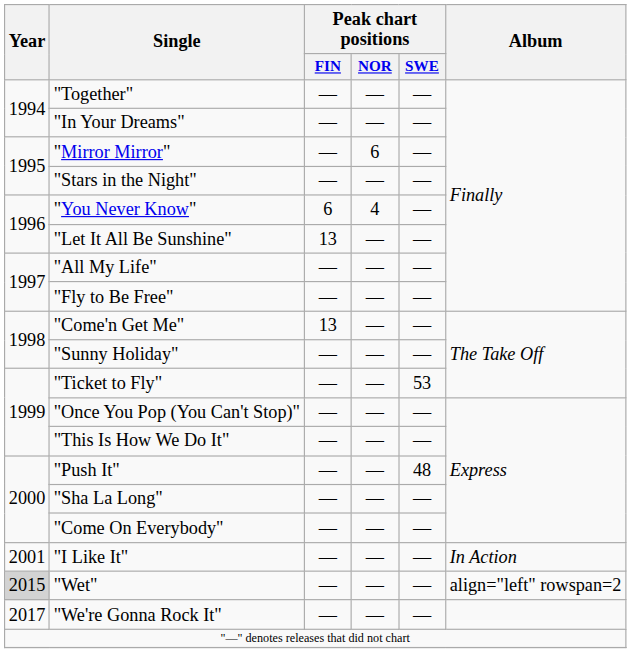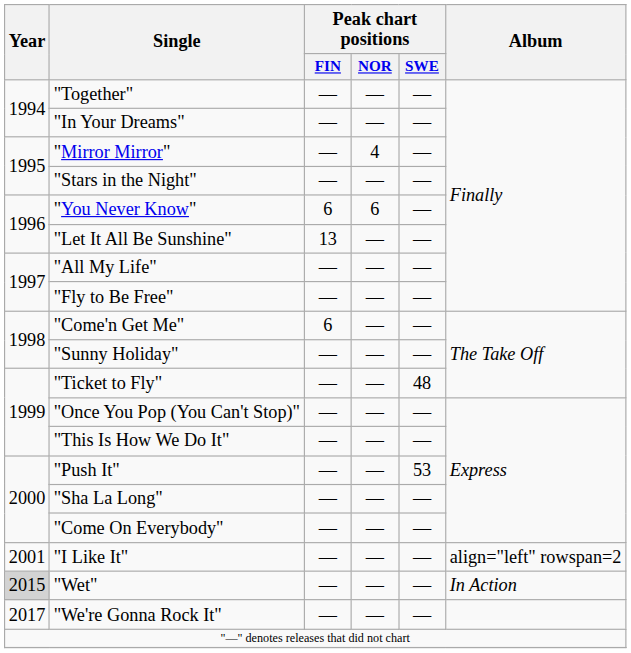(375, 151) 6 -> (375, 151) 4
(375, 209) 4 -> (375, 209) 6
(328, 325) 13 -> (328, 325) 6
(422, 383) 53 -> (422, 383) 48
(422, 469) 48 -> (422, 469) 53
(483, 556) In Action -> (536, 556) align="left" rowspan=2
(536, 585) align="left" rowspan=2 -> (483, 585) In Action
